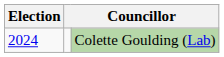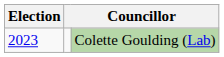(23, 40) 2024 -> (23, 40) 2023
